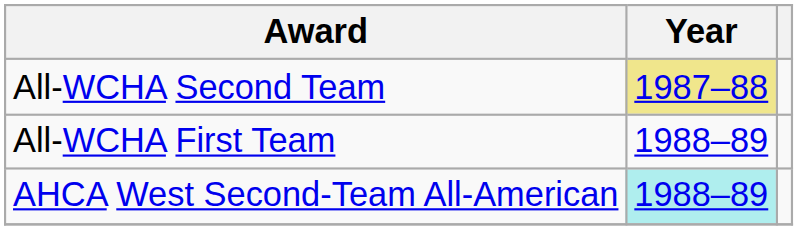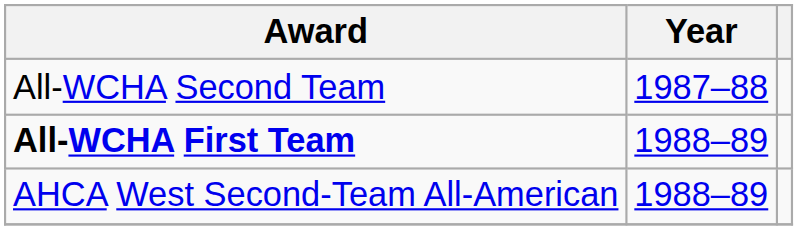(701, 86) khaki background -> (701, 86) no background
(174, 140) normal -> (184, 140) bold
(701, 195) paleturquoise background -> (701, 195) no background
